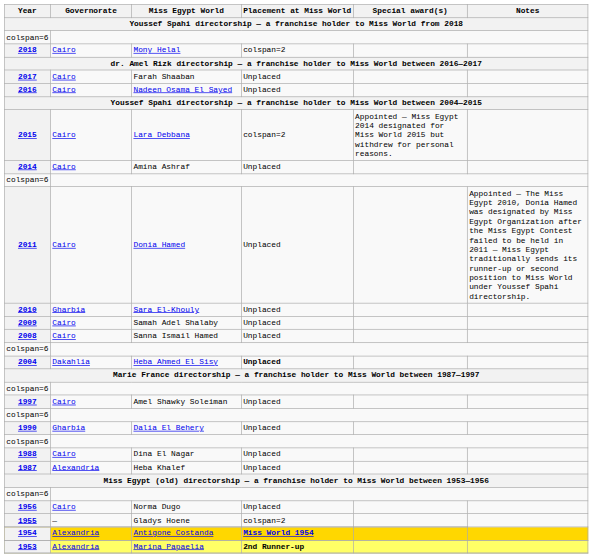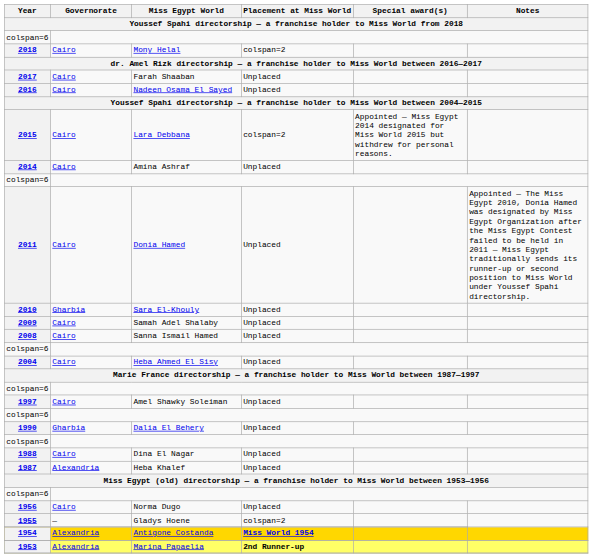(71, 362) Dakahlia -> (64, 362) Cairo
(262, 362) bold -> (262, 362) normal
